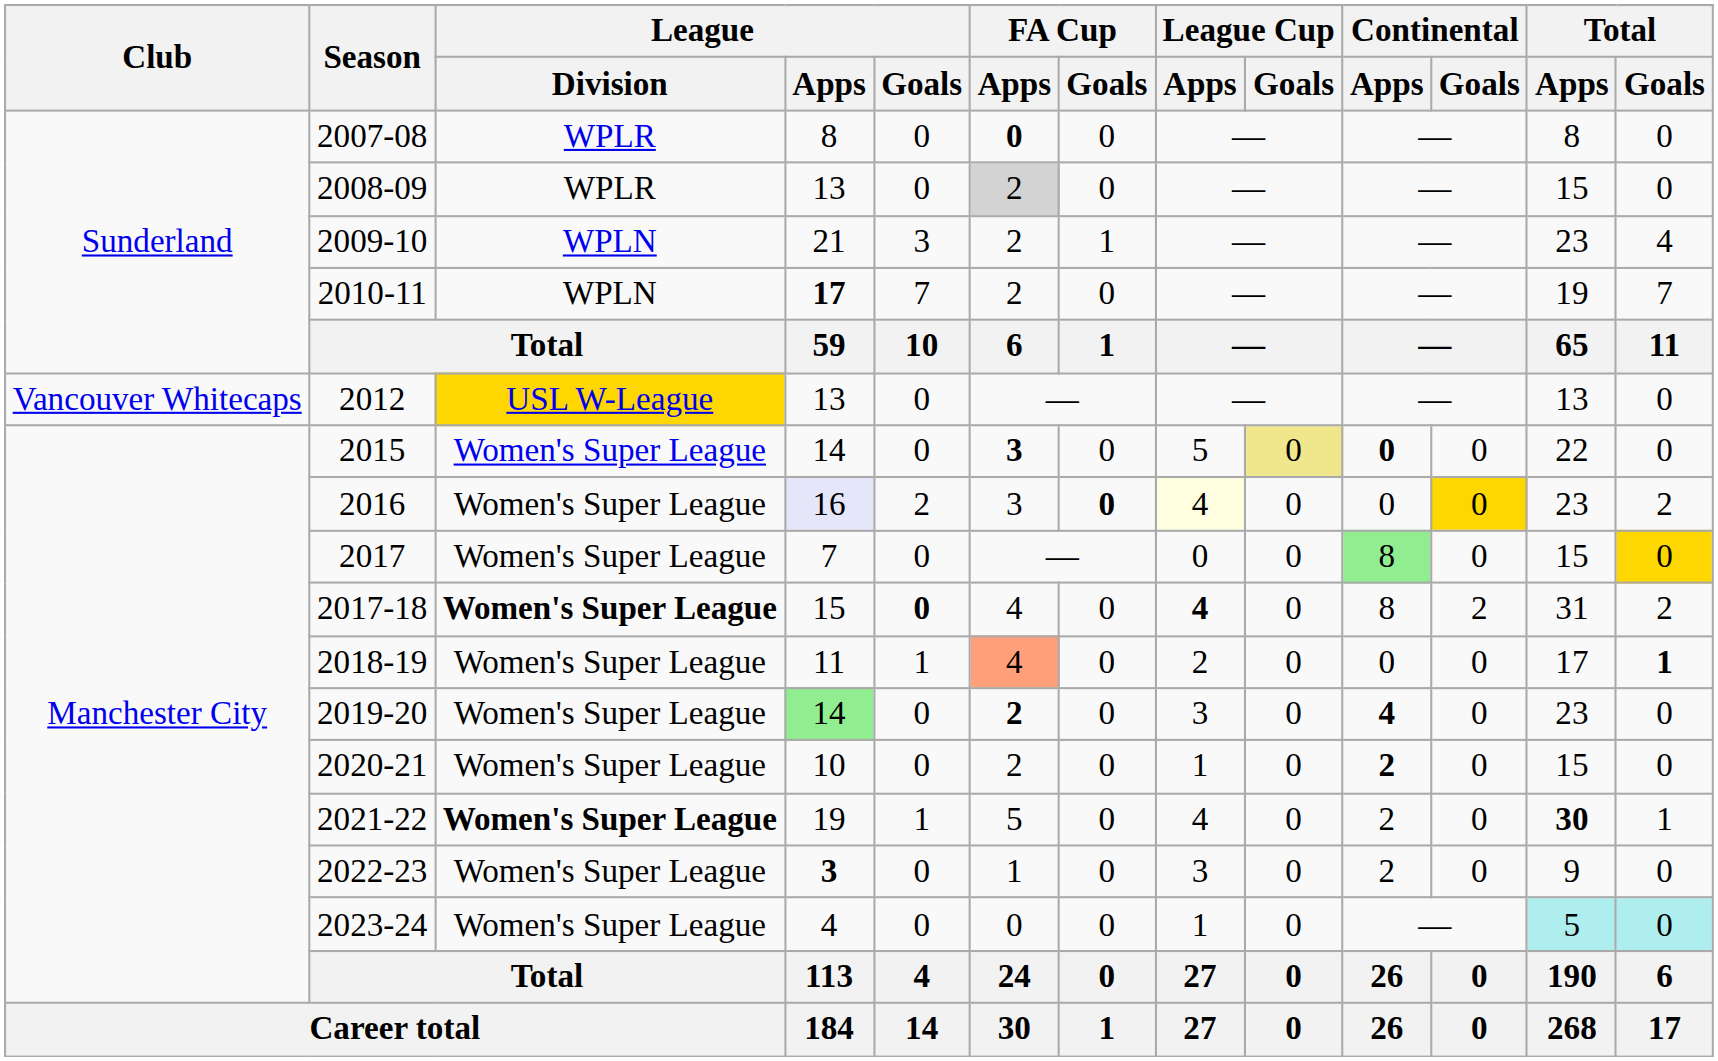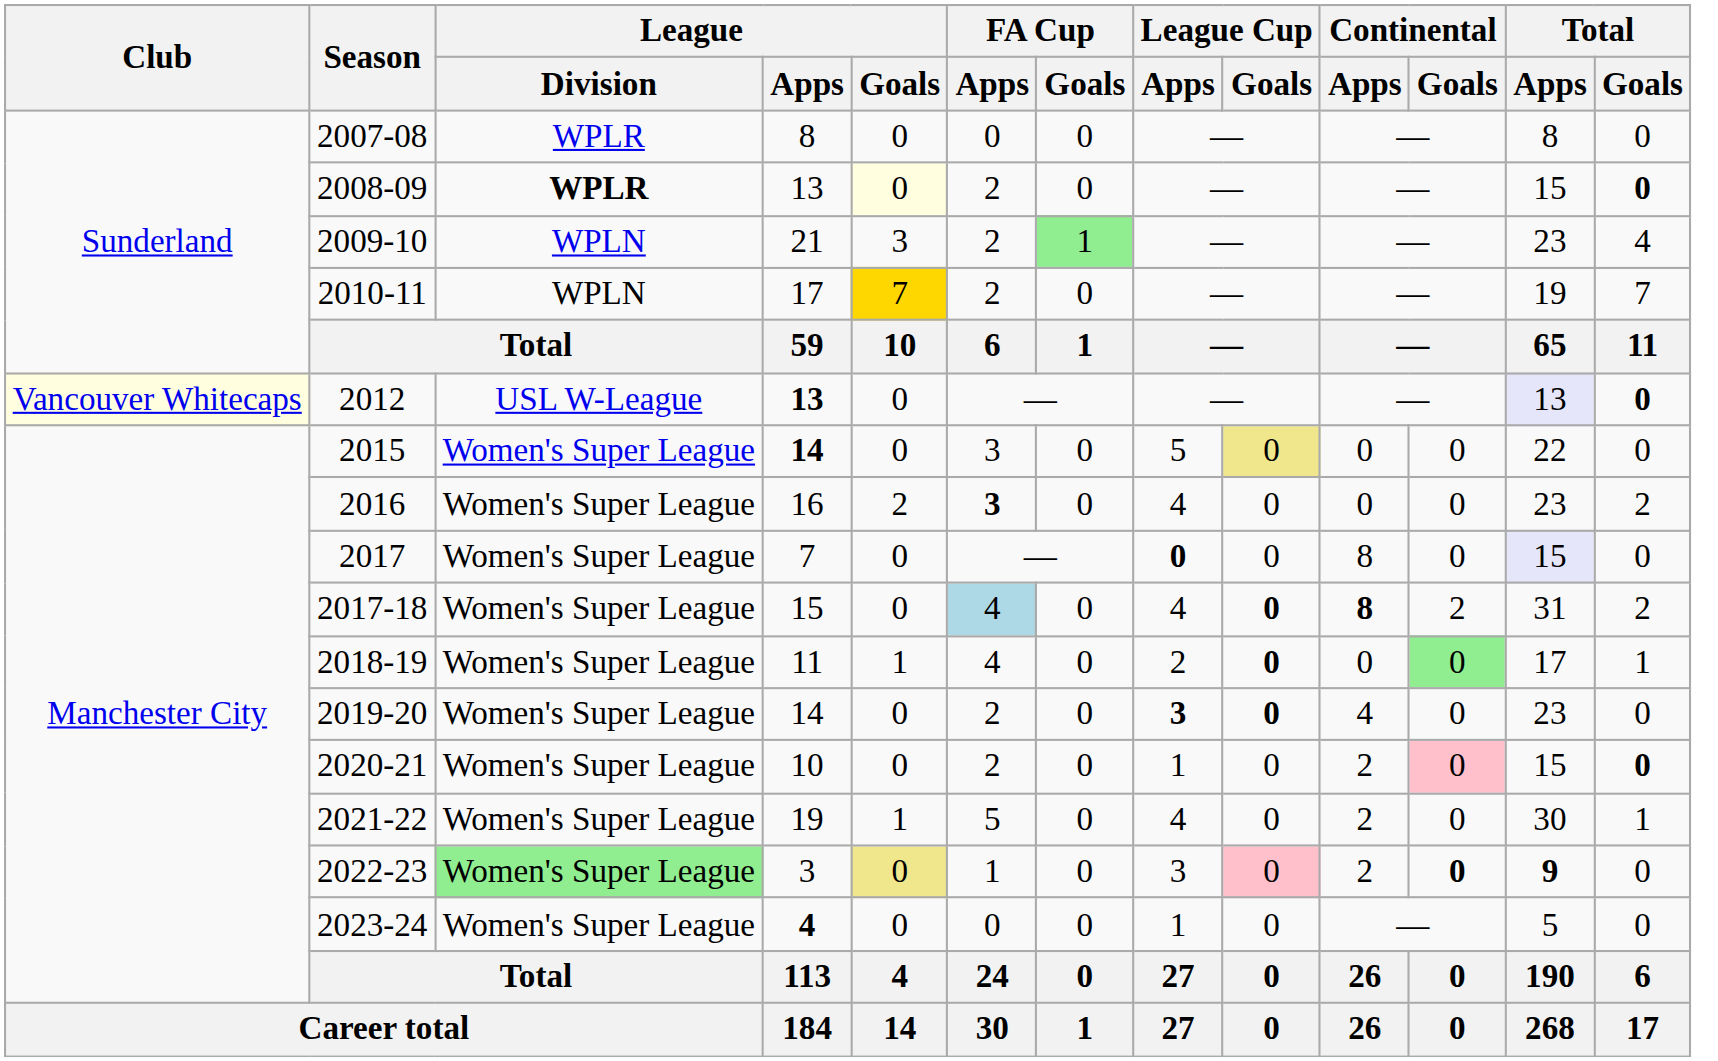(1014, 135) bold -> (992, 135) normal
(610, 188) normal -> (599, 188) bold
(922, 188) no background -> (900, 188) lightyellow background
(1014, 188) lightgrey background -> (992, 188) no background
(1664, 188) normal -> (1643, 188) bold
(1107, 240) no background -> (1085, 240) lightgreen background
(829, 293) bold -> (807, 293) normal
(922, 293) no background -> (900, 293) gold background
(157, 398) no background -> (157, 398) lightyellow background
(610, 398) gold background -> (599, 398) no background
(829, 398) normal -> (807, 398) bold
(1572, 398) no background -> (1550, 398) lavender background
(1664, 398) normal -> (1643, 398) bold
(829, 450) normal -> (807, 450) bold
(1014, 450) bold -> (992, 450) normal
(1387, 450) bold -> (1365, 450) normal
(829, 503) lavender background -> (807, 503) no background
(1014, 503) normal -> (992, 503) bold
(1107, 503) bold -> (1085, 503) normal
(1200, 503) lightyellow background -> (1178, 503) no background
(1479, 503) gold background -> (1457, 503) no background
(1200, 556) normal -> (1178, 556) bold
(1387, 556) lightgreen background -> (1365, 556) no background
(1572, 556) no background -> (1550, 556) lavender background
(1664, 556) gold background -> (1643, 556) no background
(610, 608) bold -> (599, 608) normal
(922, 608) bold -> (900, 608) normal
(1014, 608) no background -> (992, 608) lightblue background
(1200, 608) bold -> (1178, 608) normal
(1294, 608) normal -> (1272, 608) bold
(1387, 608) normal -> (1365, 608) bold
(1014, 661) lightsalmon background -> (992, 661) no background
(1294, 661) normal -> (1272, 661) bold
(1479, 661) no background -> (1457, 661) lightgreen background
(1664, 661) bold -> (1643, 661) normal
(829, 713) lightgreen background -> (807, 713) no background
(1014, 713) bold -> (992, 713) normal
(1200, 713) normal -> (1178, 713) bold
(1294, 713) normal -> (1272, 713) bold
(1387, 713) bold -> (1365, 713) normal
(1387, 766) bold -> (1365, 766) normal
(1479, 766) no background -> (1457, 766) pink background
(1664, 766) normal -> (1643, 766) bold
(610, 818) bold -> (599, 818) normal
(1572, 818) bold -> (1550, 818) normal
(610, 871) no background -> (599, 871) lightgreen background
(829, 871) bold -> (807, 871) normal
(922, 871) no background -> (900, 871) khaki background
(1294, 871) no background -> (1272, 871) pink background
(1479, 871) normal -> (1457, 871) bold
(1572, 871) normal -> (1550, 871) bold
(829, 923) normal -> (807, 923) bold
(1572, 923) paleturquoise background -> (1550, 923) no background
(1664, 923) paleturquoise background -> (1643, 923) no background
